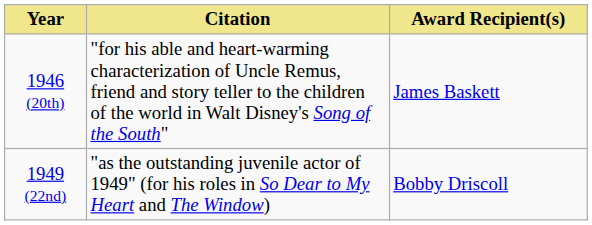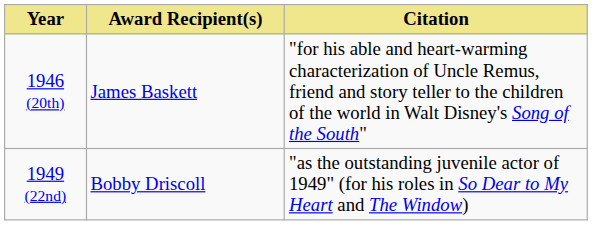columns swapped: (488, 19) <-> (238, 19)
